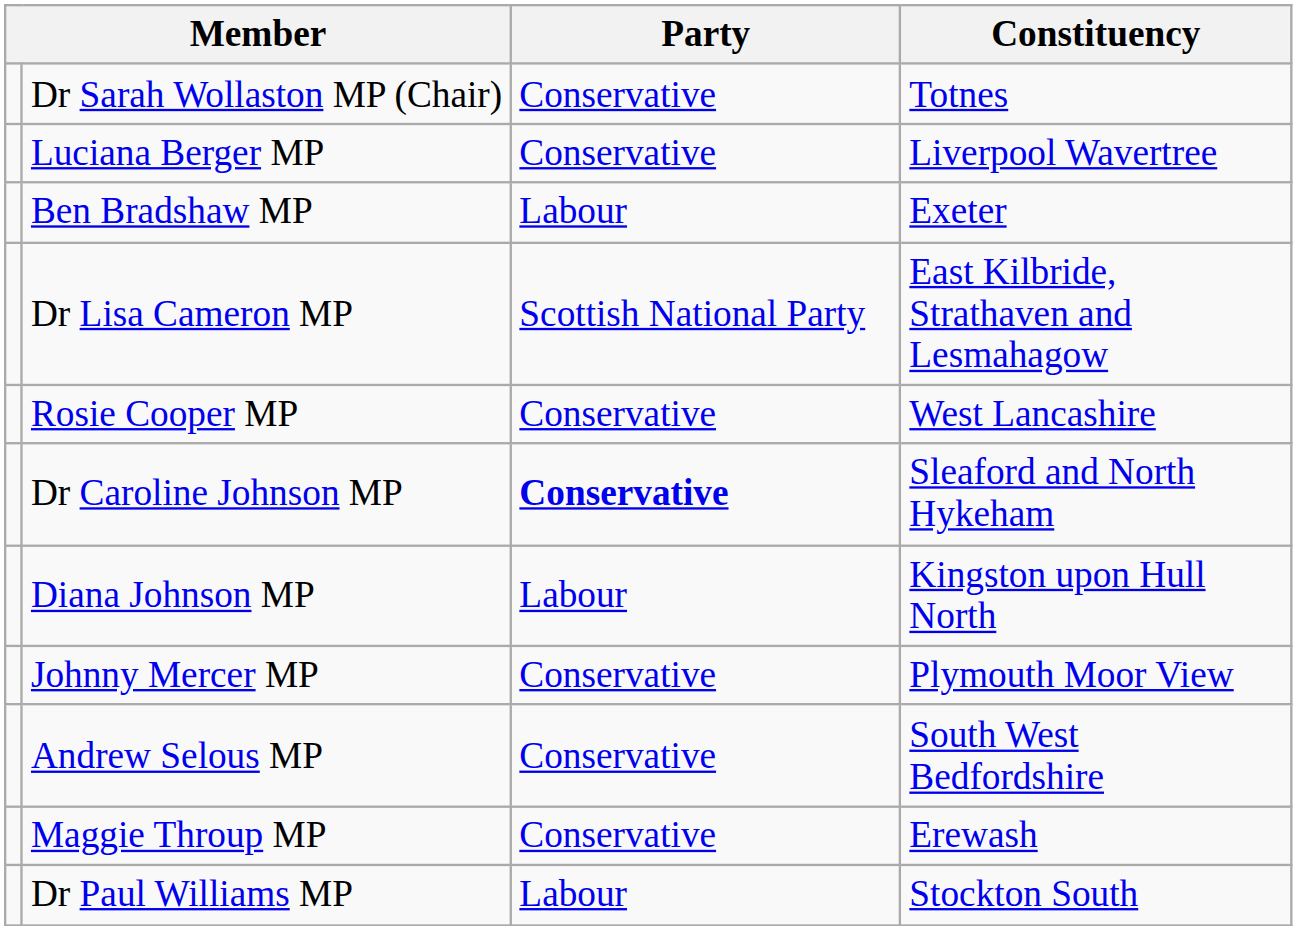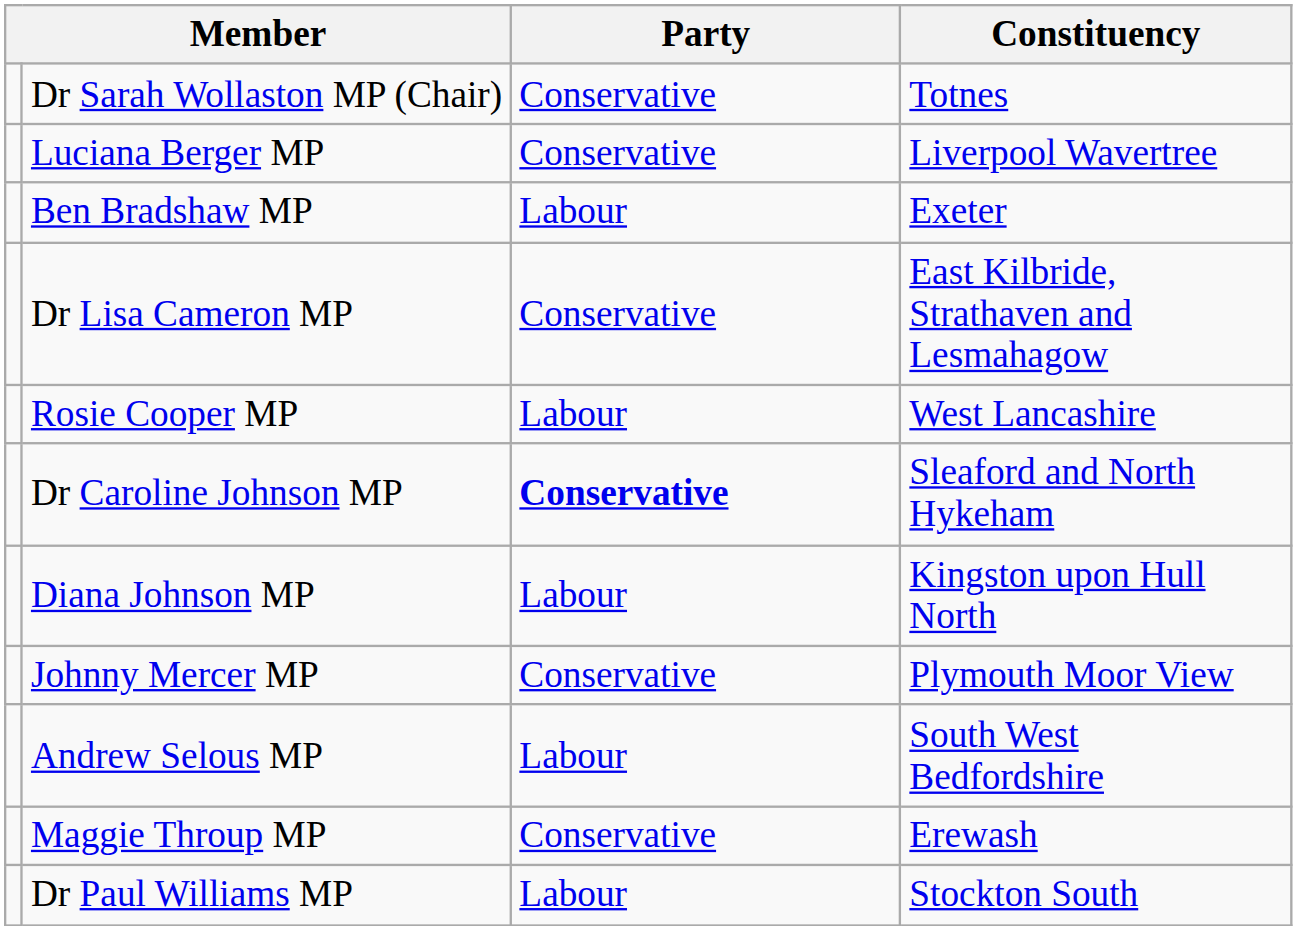(692, 312) Scottish National Party -> (618, 312) Conservative
(618, 413) Conservative -> (573, 413) Labour
(618, 754) Conservative -> (573, 754) Labour
